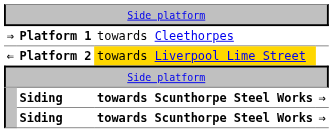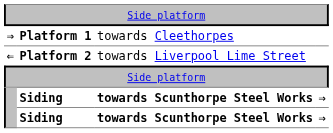(201, 56) gold background -> (201, 56) no background
